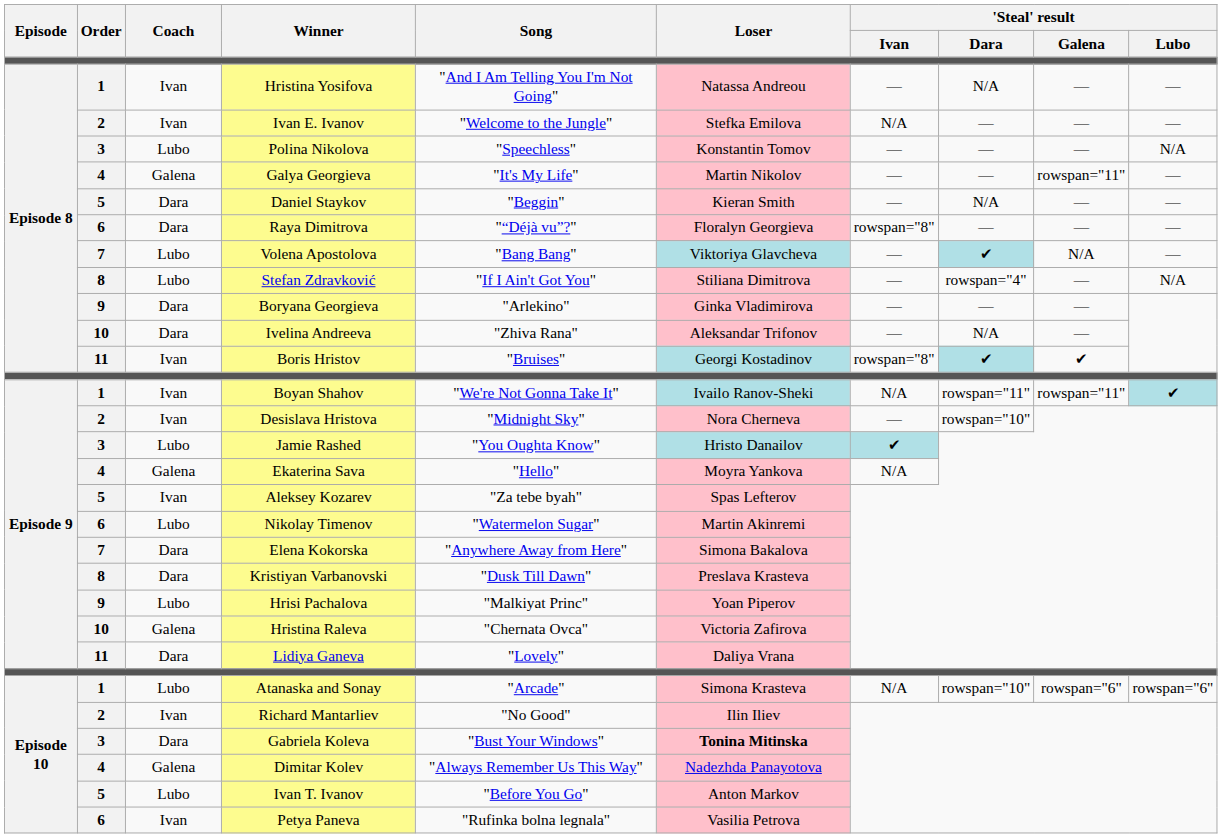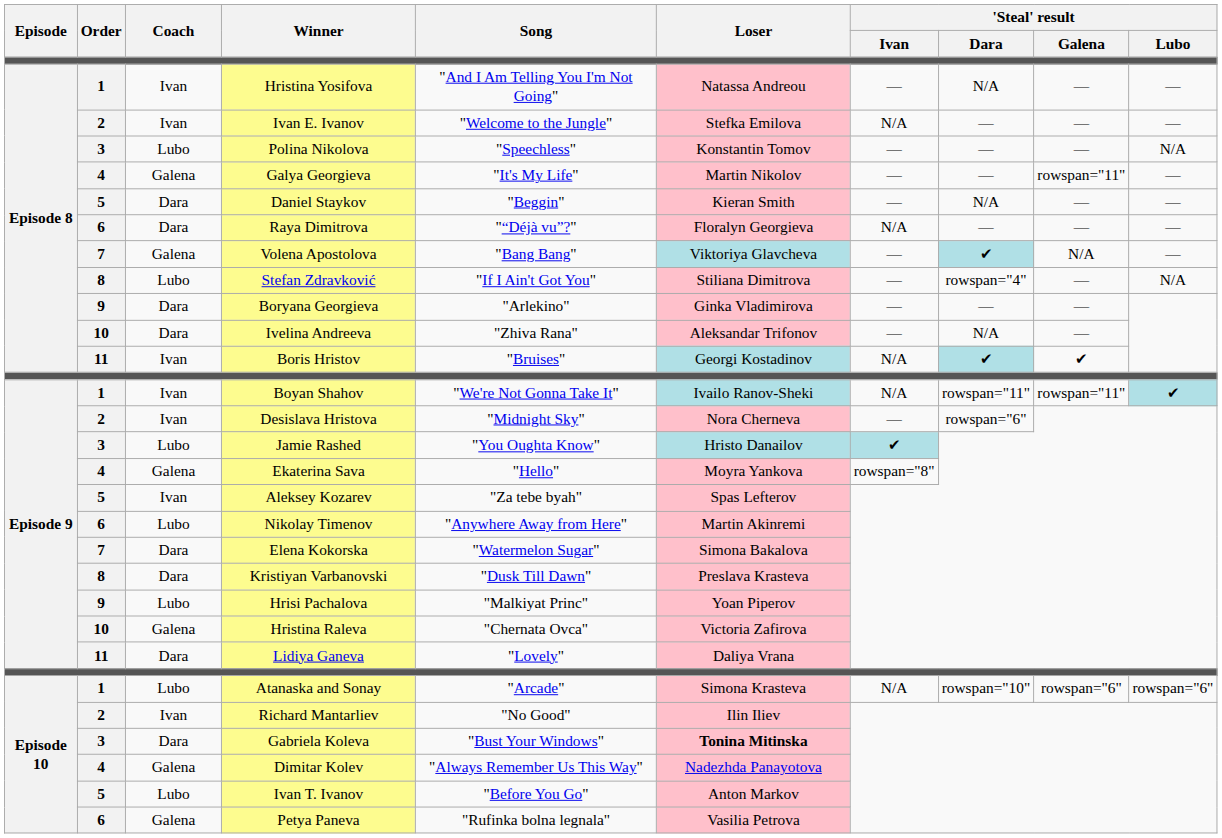(894, 227) rowspan="8" -> (894, 227) N/A
(174, 254) Lubo -> (174, 254) Galena
(894, 359) rowspan="8" -> (894, 359) N/A
(986, 418) rowspan="10" -> (986, 418) rowspan="6"
(894, 471) N/A -> (894, 471) rowspan="8"
(536, 524) "Watermelon Sugar" -> (536, 524) "Anywhere Away from Here"
(536, 550) "Anywhere Away from Here" -> (536, 550) "Watermelon Sugar"
(173, 820) Ivan -> (174, 820) Galena
